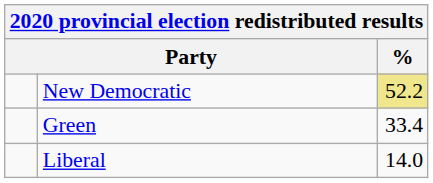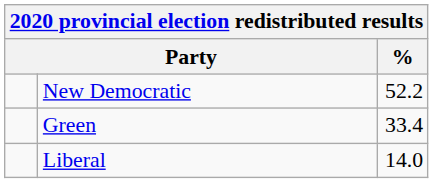(404, 90) khaki background -> (404, 90) no background
